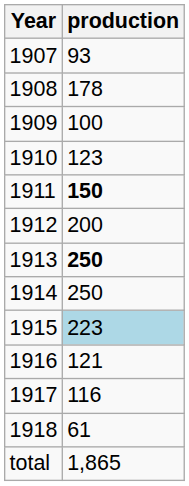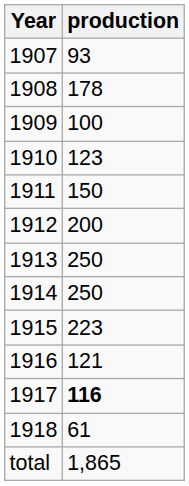(85, 191) bold -> (85, 191) normal
(85, 259) bold -> (85, 259) normal
(85, 327) lightblue background -> (85, 327) no background
(84, 395) normal -> (84, 395) bold
